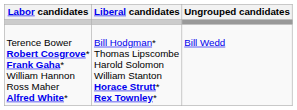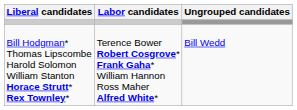columns swapped: (48, 12) <-> (137, 12)
